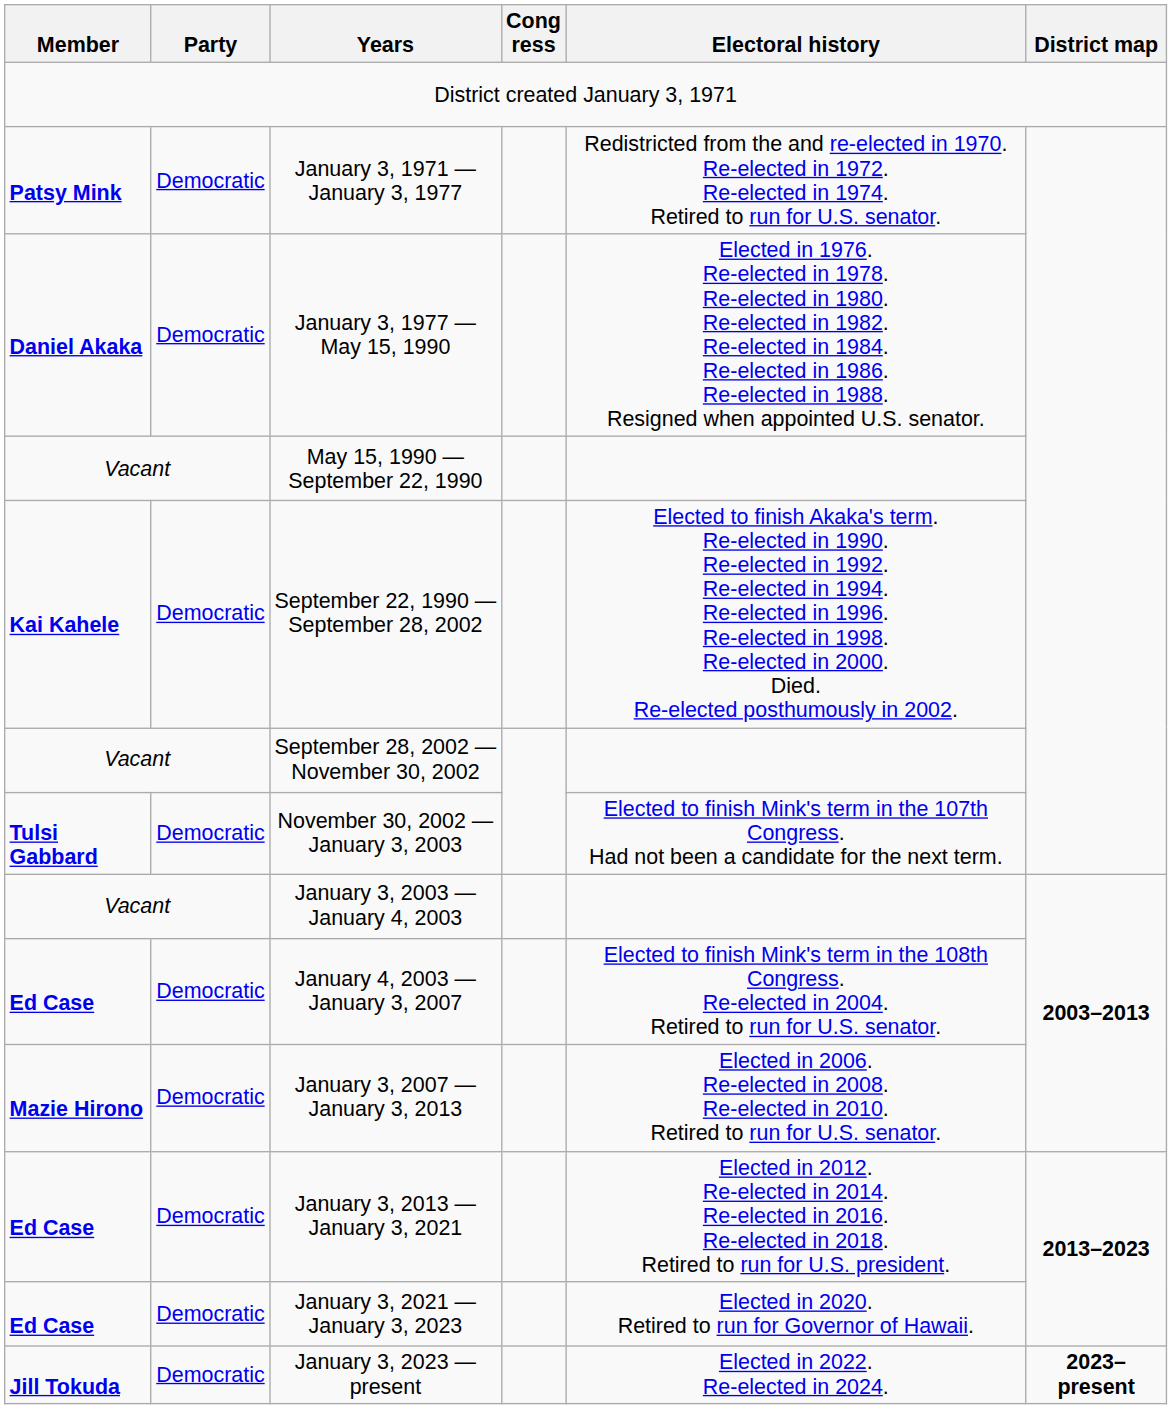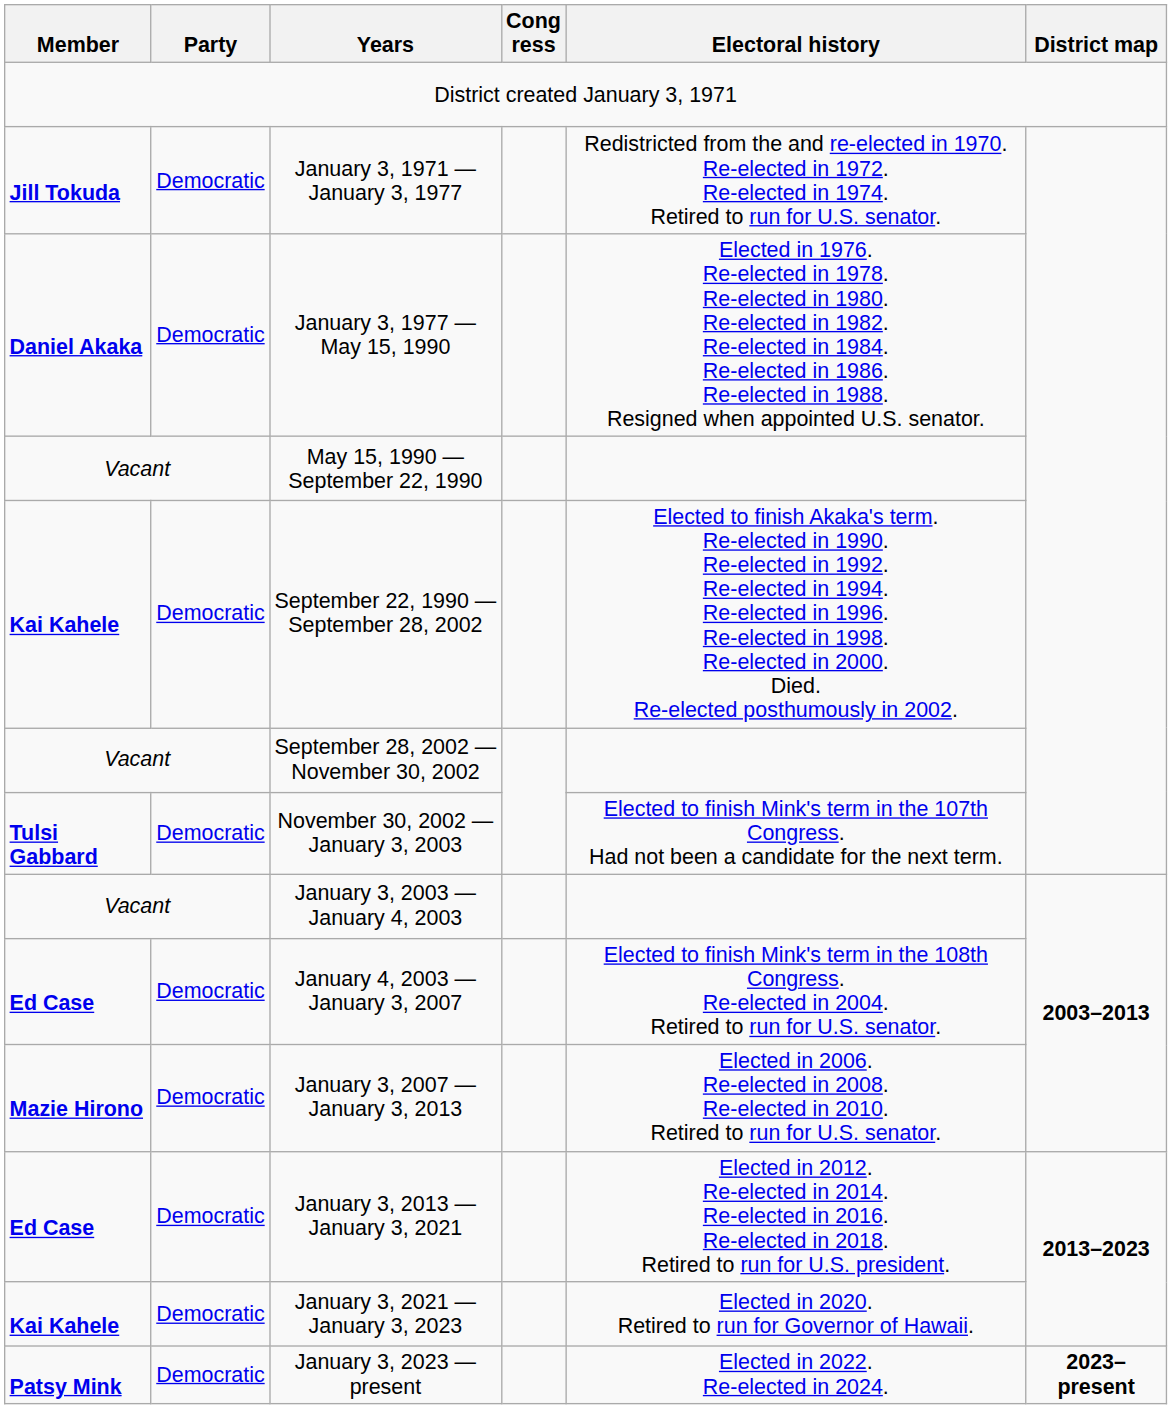(66, 192) Patsy Mink -> (65, 192) Jill Tokuda
(52, 1325) Ed Case -> (64, 1325) Kai Kahele
(65, 1386) Jill Tokuda -> (66, 1386) Patsy Mink
